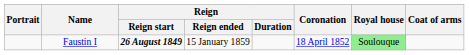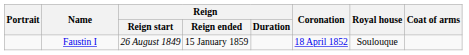(151, 42) bold -> (150, 42) normal
(379, 42) lightgreen background -> (377, 42) no background
